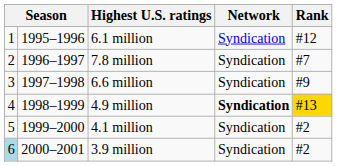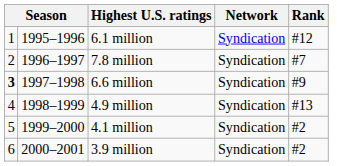(11, 82) normal -> (11, 82) bold
(254, 104) bold -> (252, 104) normal
(306, 104) gold background -> (302, 104) no background
(11, 149) lightblue background -> (11, 149) no background
